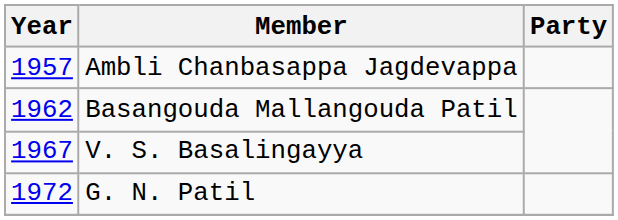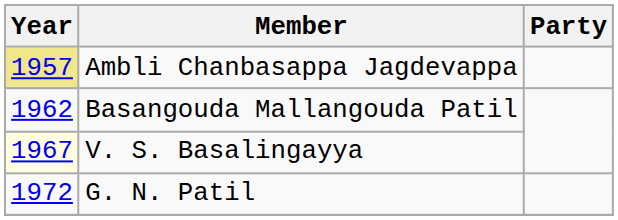(42, 68) no background -> (42, 68) khaki background
(42, 152) no background -> (42, 152) lightyellow background
